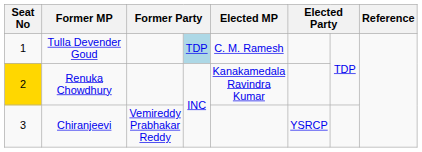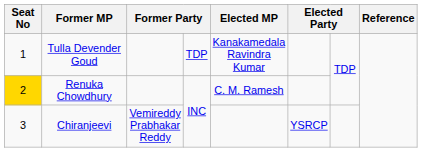(197, 48) lightblue background -> (197, 54) no background
(249, 48) C. M. Ramesh -> (249, 54) Kanakamedala Ravindra Kumar
(249, 84) Kanakamedala Ravindra Kumar -> (249, 90) C. M. Ramesh
